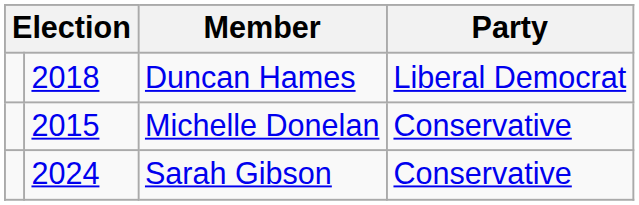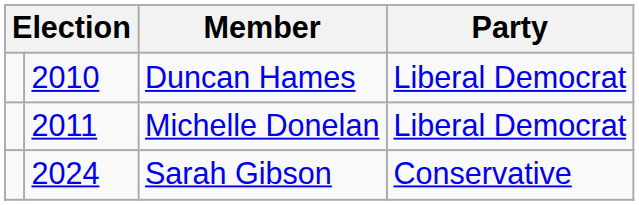(65, 77) 2018 -> (65, 77) 2010
(65, 125) 2015 -> (64, 125) 2011
(483, 125) Conservative -> (510, 125) Liberal Democrat
